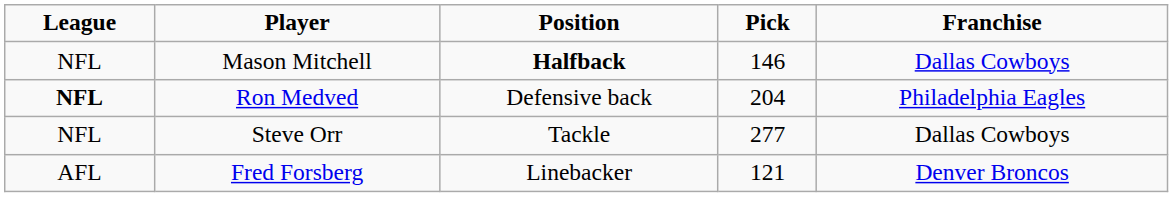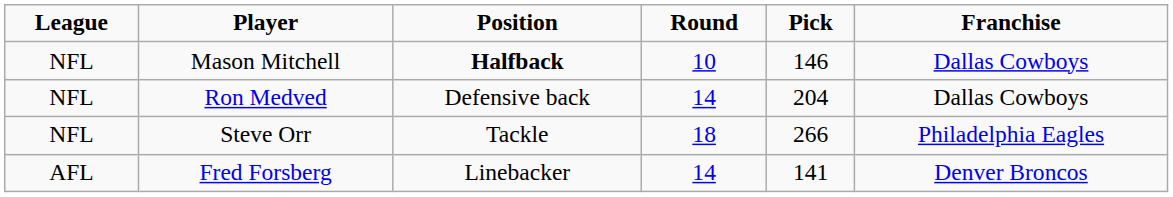+ column: (704, 23)
(79, 97) bold -> (71, 97) normal
(992, 97) Philadelphia Eagles -> (1011, 97) Dallas Cowboys
(768, 135) 277 -> (811, 135) 266
(992, 135) Dallas Cowboys -> (1011, 135) Philadelphia Eagles
(768, 172) 121 -> (811, 172) 141
